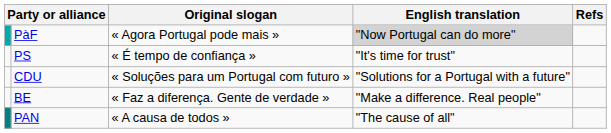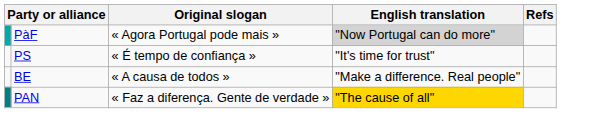- row: (28, 76)
(220, 96) « Faz a diferença. Gente de verdade » -> (171, 76) « A causa de todos »
(171, 117) « A causa de todos » -> (220, 96) « Faz a diferença. Gente de verdade »
(405, 117) no background -> (385, 96) gold background
